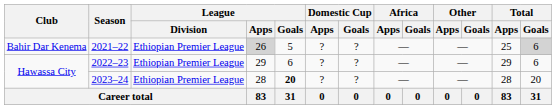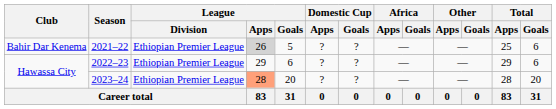(536, 46) lightgrey background -> (536, 46) no background
(261, 79) no background -> (261, 79) lightsalmon background
(290, 79) bold -> (290, 79) normal
